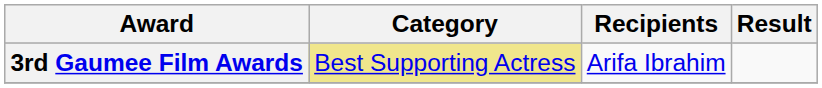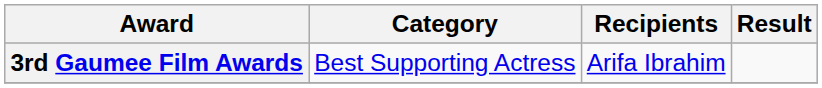(445, 62) khaki background -> (445, 62) no background
